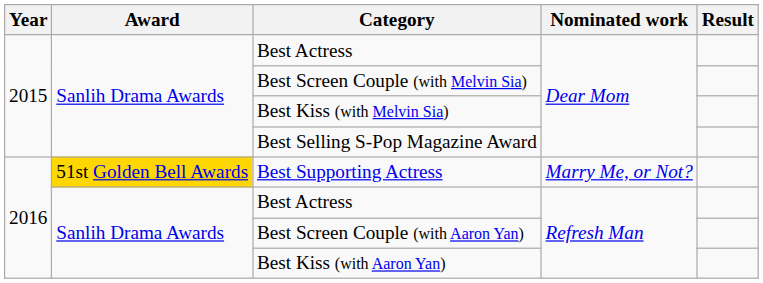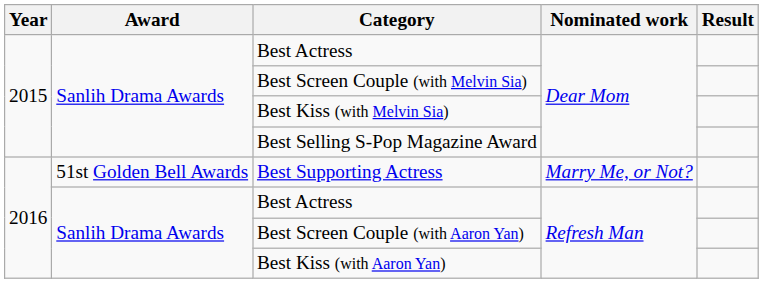(152, 171) gold background -> (152, 171) no background
